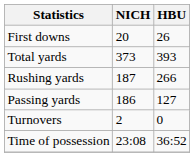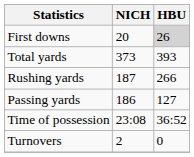(163, 36) no background -> (163, 36) lightgrey background
rows swapped: (35, 120) <-> (59, 141)
